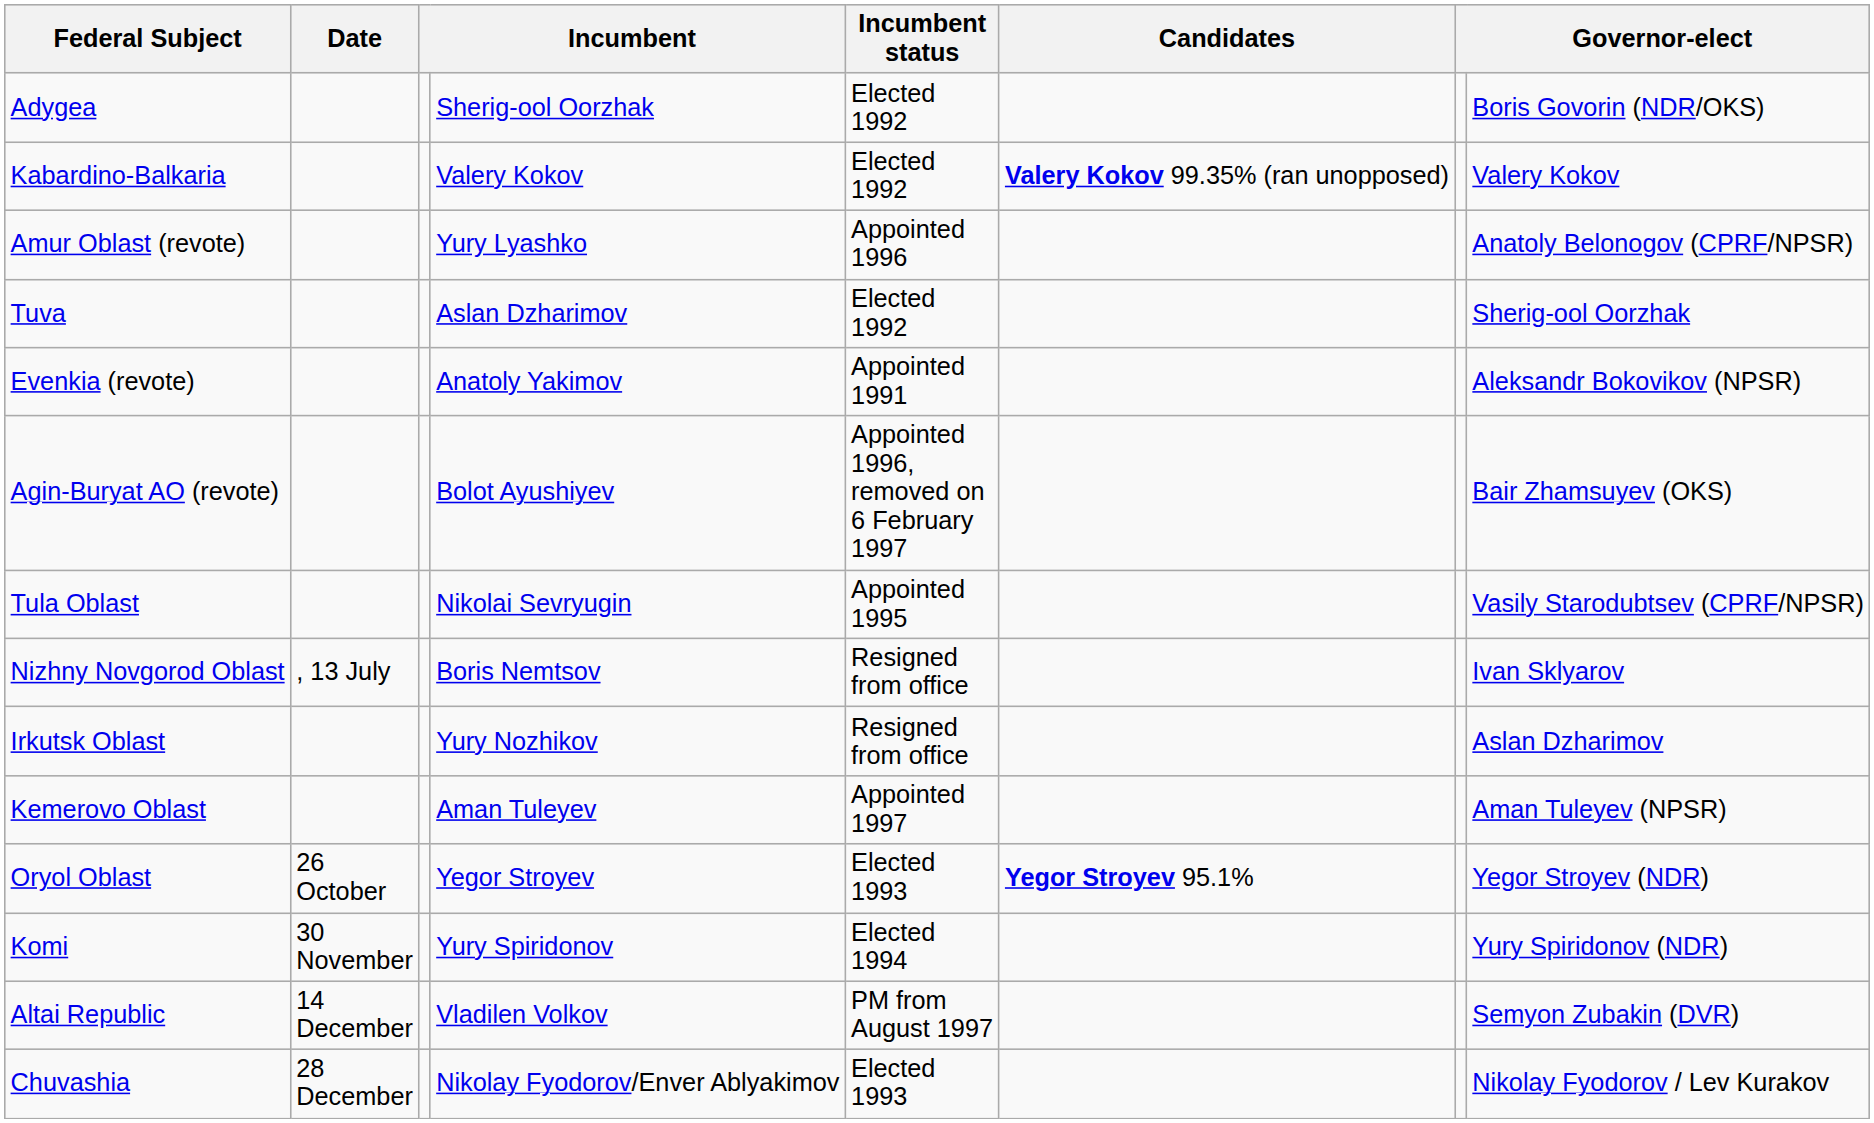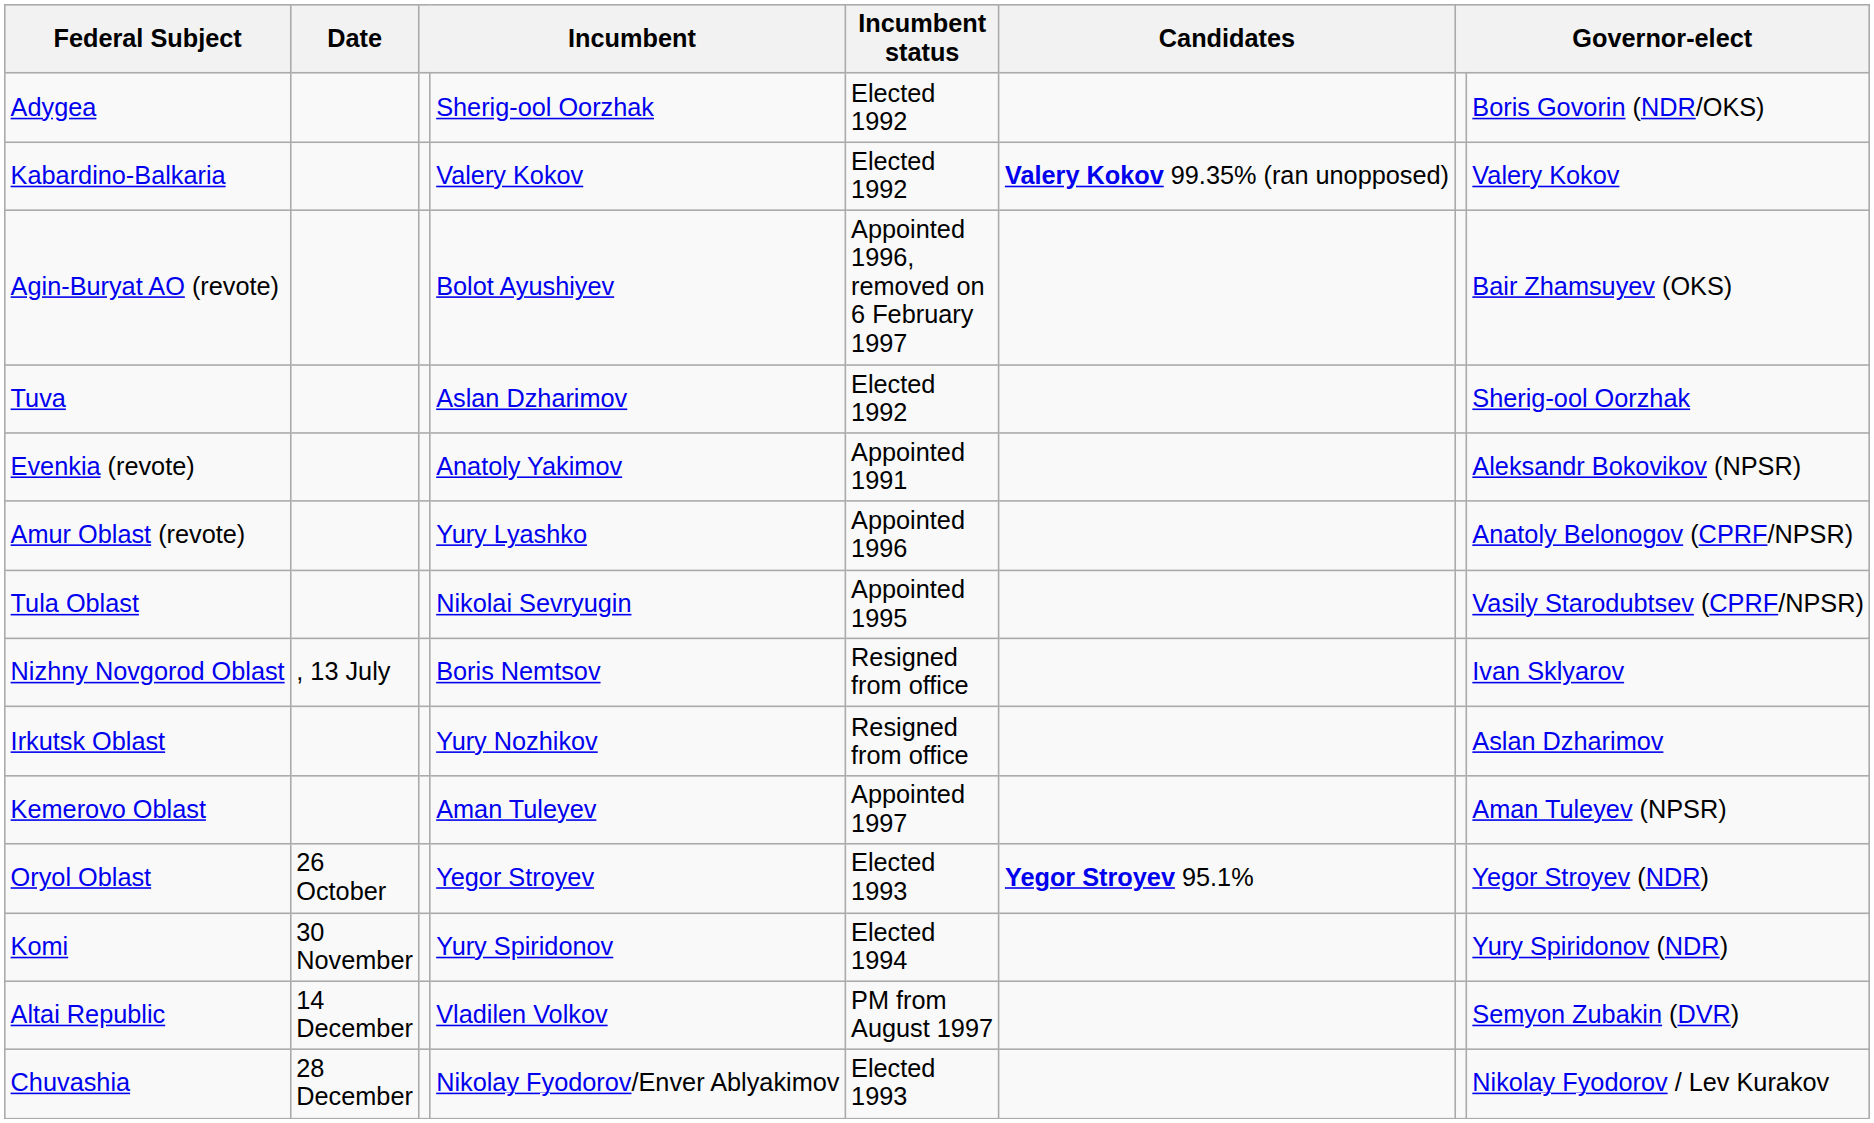rows swapped: (145, 492) <-> (128, 244)
